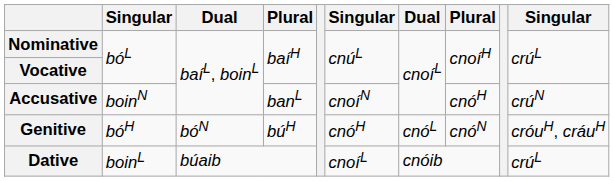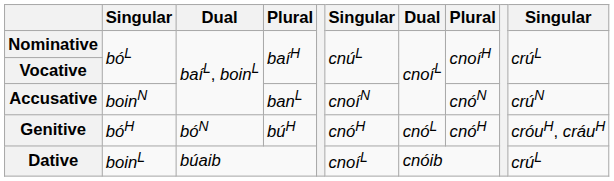(468, 99) cnóH -> (468, 99) cnóN
(468, 130) cnóN -> (468, 130) cnóH
